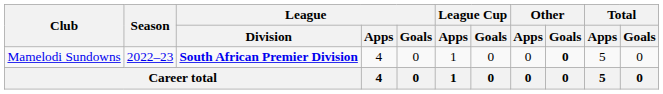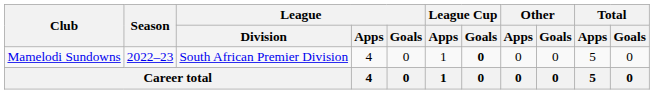(269, 57) bold -> (264, 57) normal
(491, 57) normal -> (481, 57) bold
(565, 57) bold -> (555, 57) normal
